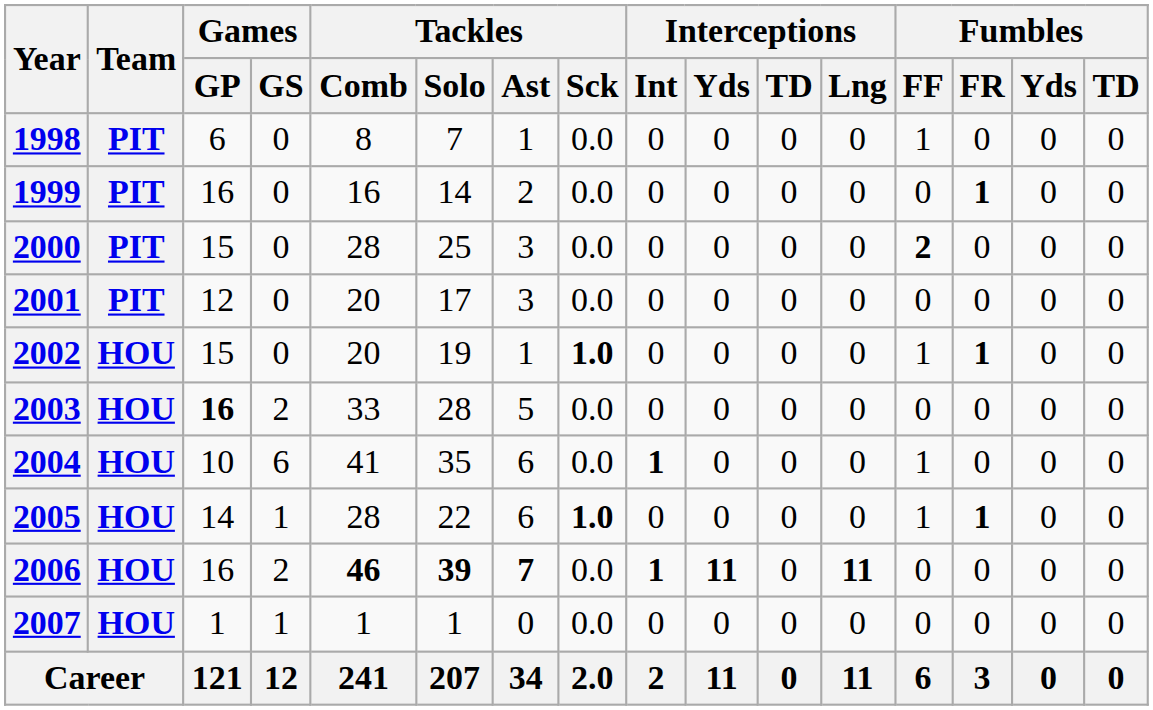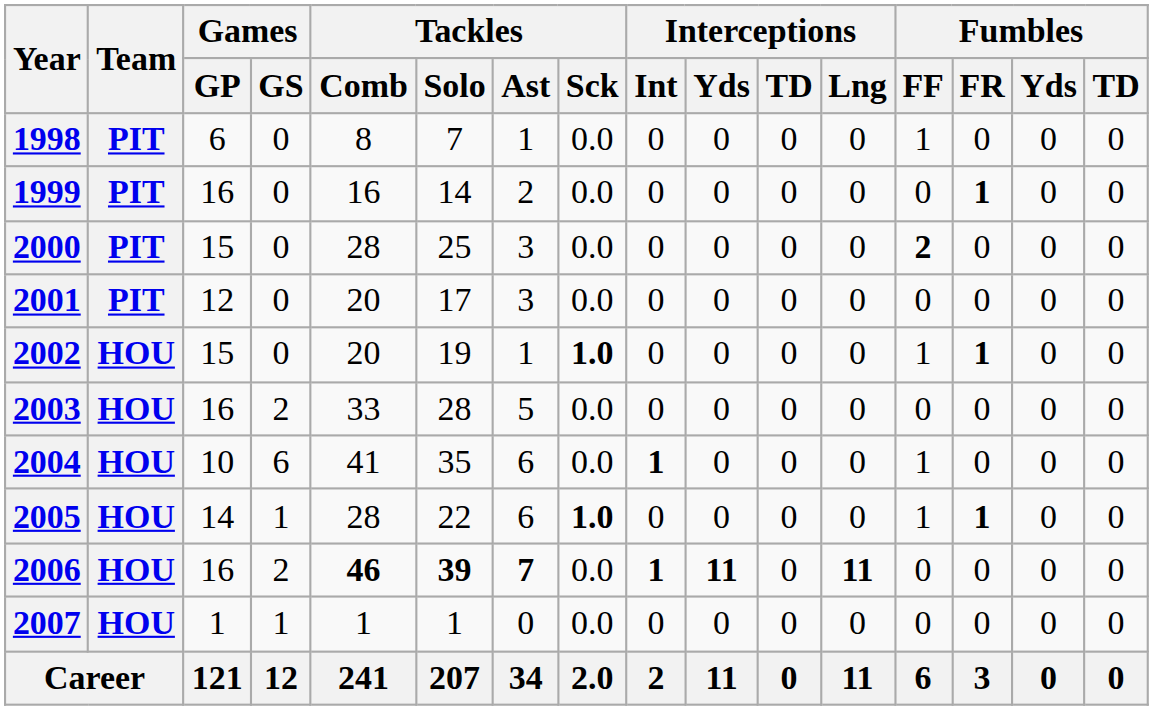(217, 407) bold -> (217, 407) normal
